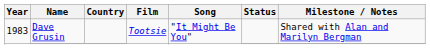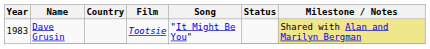(334, 31) no background -> (334, 31) khaki background
